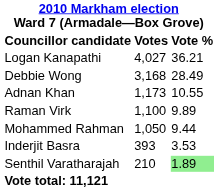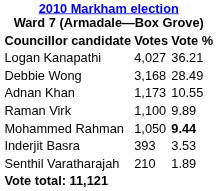(184, 128) normal -> (184, 128) bold
(184, 163) lightgreen background -> (184, 163) no background
